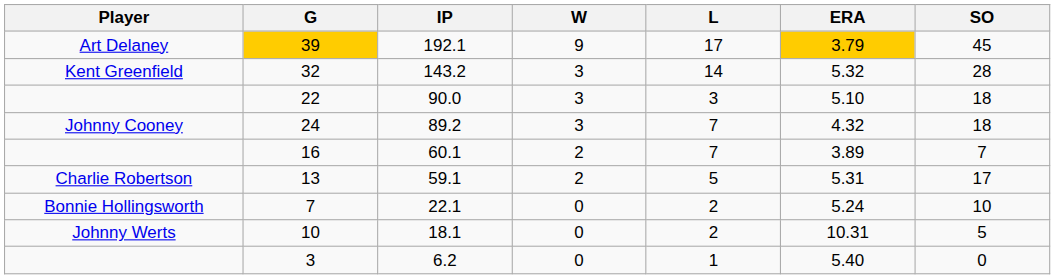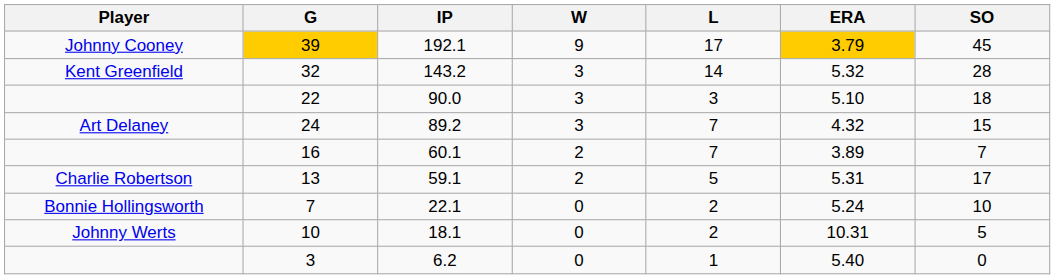(124, 44) Art Delaney -> (124, 44) Johnny Cooney
(124, 125) Johnny Cooney -> (124, 125) Art Delaney
(982, 125) 18 -> (982, 125) 15
